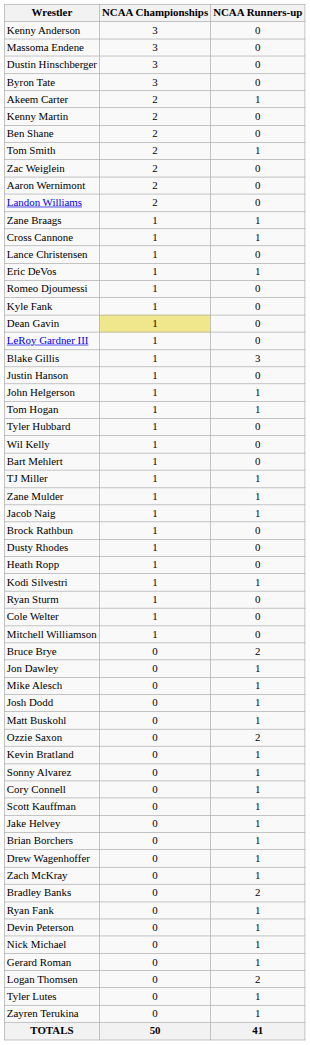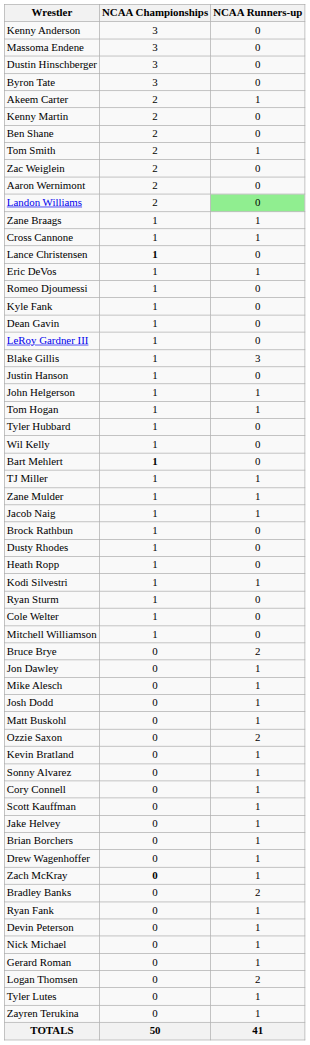(258, 202) no background -> (258, 202) lightgreen background
(155, 254) normal -> (155, 254) bold
(155, 323) khaki background -> (155, 323) no background
(155, 461) normal -> (155, 461) bold
(155, 875) normal -> (155, 875) bold
